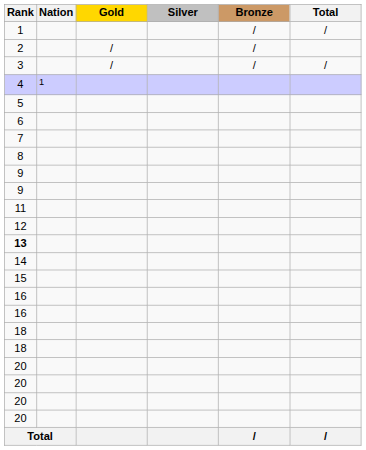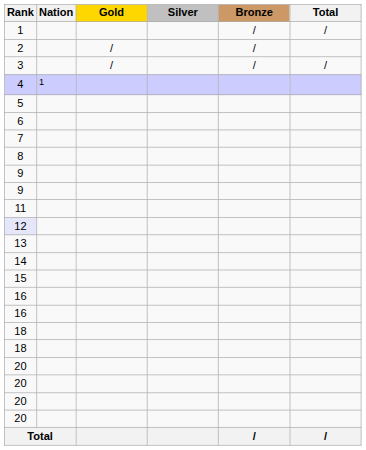(20, 226) no background -> (20, 226) lavender background
(20, 243) bold -> (20, 243) normal
